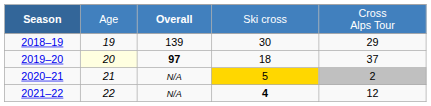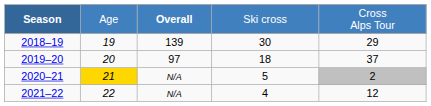(109, 59) lightyellow background -> (109, 59) no background
(174, 59) bold -> (174, 59) normal
(109, 76) no background -> (109, 76) gold background
(265, 76) gold background -> (265, 76) no background
(265, 93) bold -> (265, 93) normal
